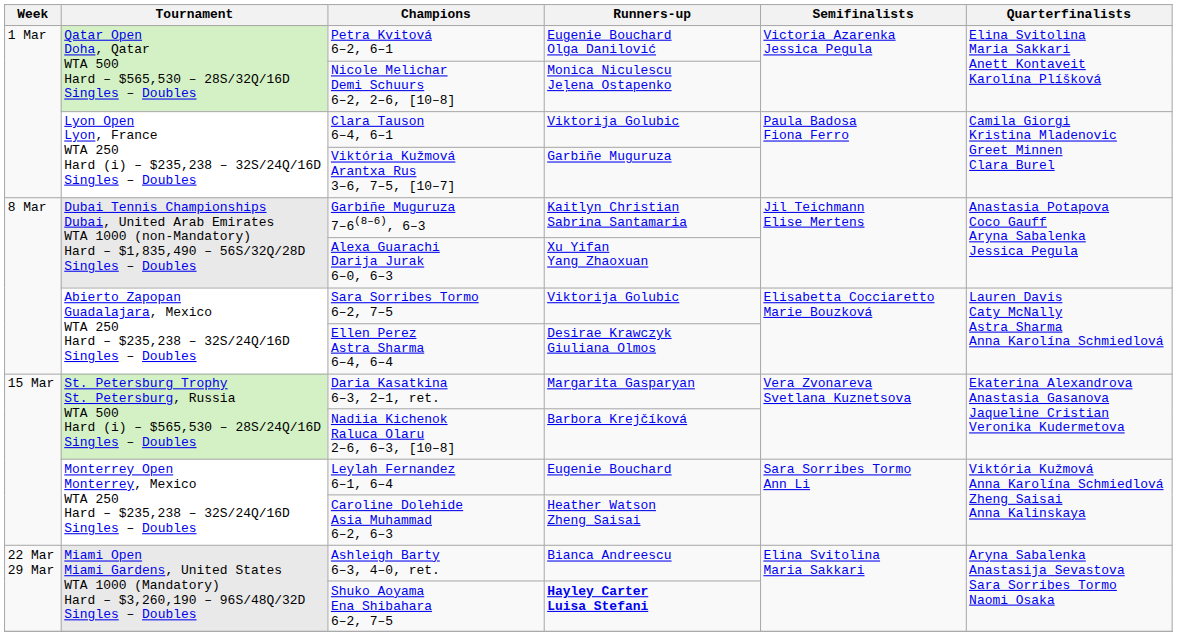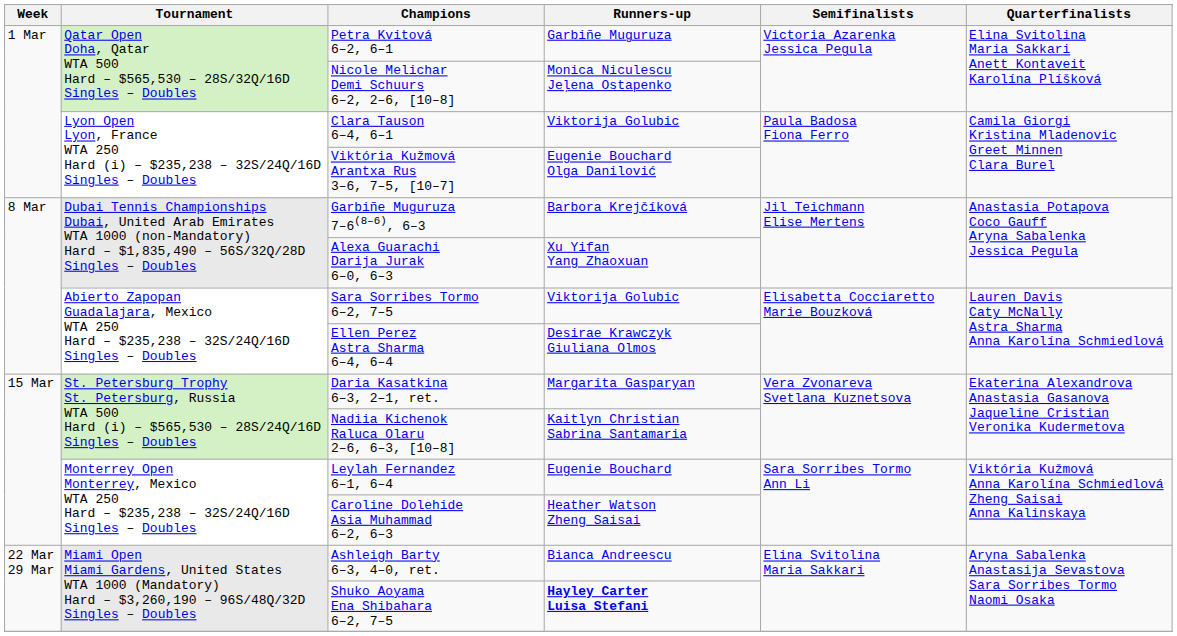(609, 44) Eugenie Bouchard Olga Danilović -> (609, 36) Garbiñe Muguruza
(609, 158) Garbiñe Muguruza -> (609, 165) Eugenie Bouchard Olga Danilović
(617, 216) Kaitlyn Christian Sabrina Santamaria -> (617, 208) Barbora Krejčíková
(617, 420) Barbora Krejčíková -> (617, 427) Kaitlyn Christian Sabrina Santamaria
